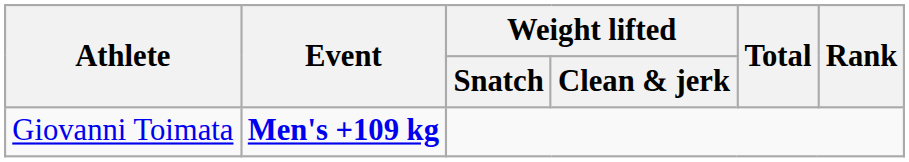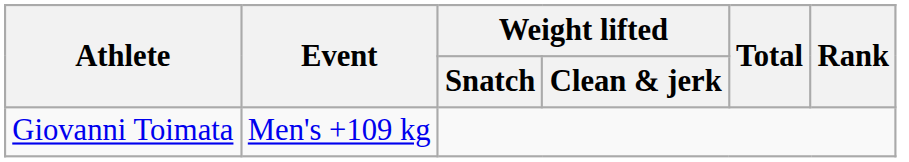(343, 131) bold -> (339, 131) normal
